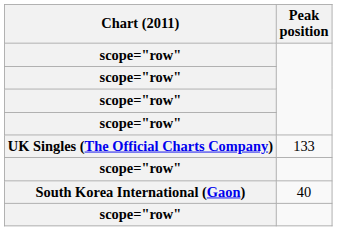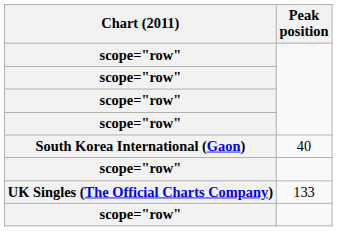rows swapped: (140, 191) <-> (140, 146)
